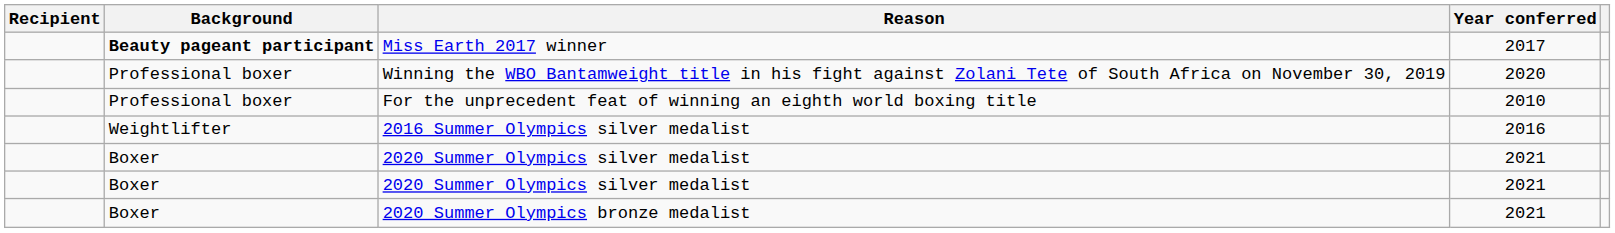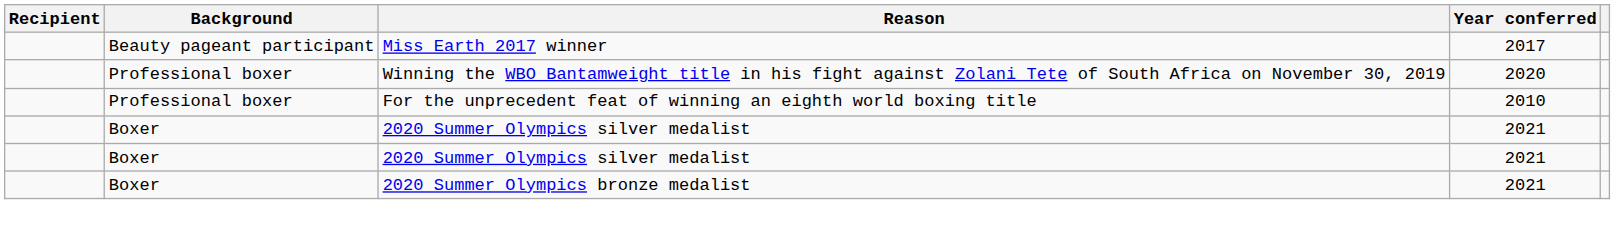(242, 46) bold -> (242, 46) normal
- row: (567, 130)
